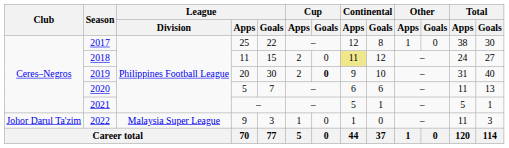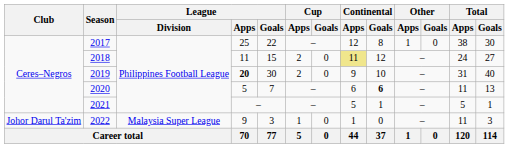(244, 74) normal -> (244, 74) bold
(326, 74) bold -> (326, 74) normal
(381, 89) normal -> (381, 89) bold
